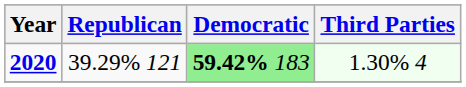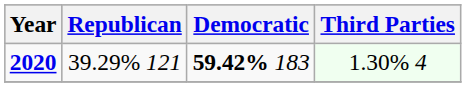(251, 62) lightgreen background -> (251, 62) no background
